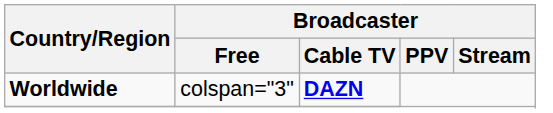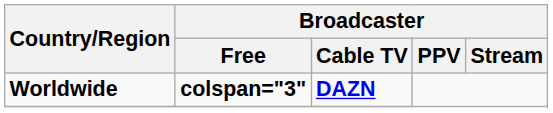(237, 89) normal -> (243, 89) bold
